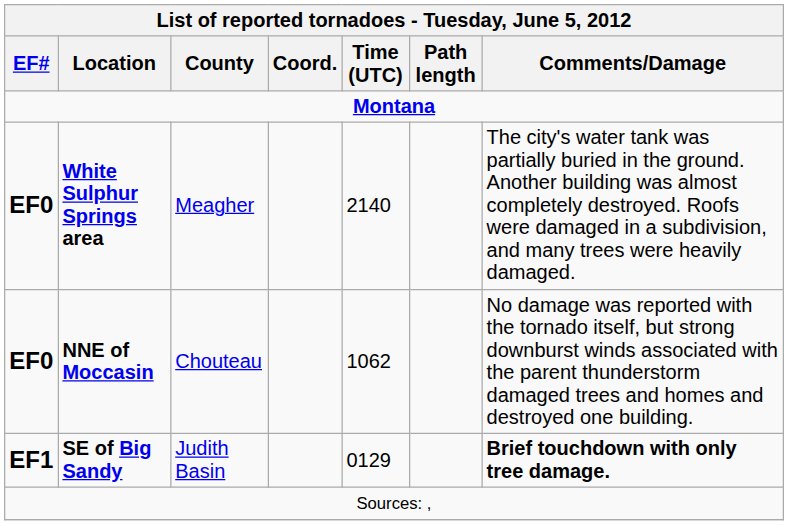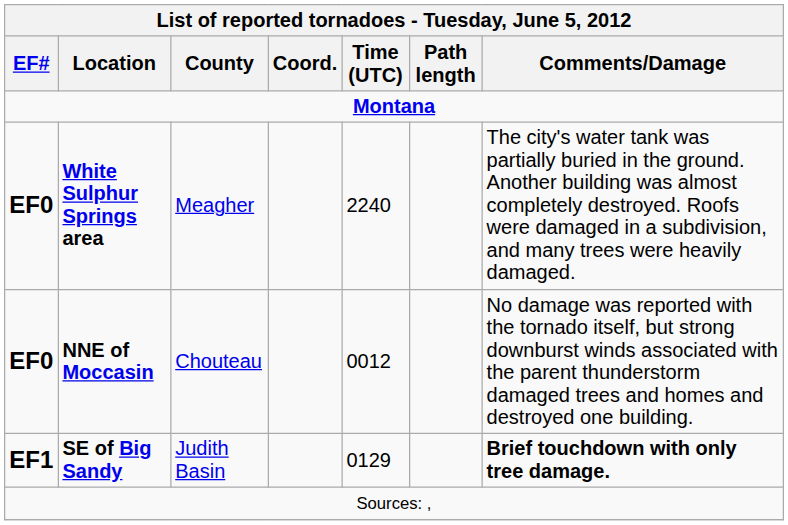(369, 205) 2140 -> (369, 205) 2240
(369, 360) 1062 -> (369, 360) 0012
